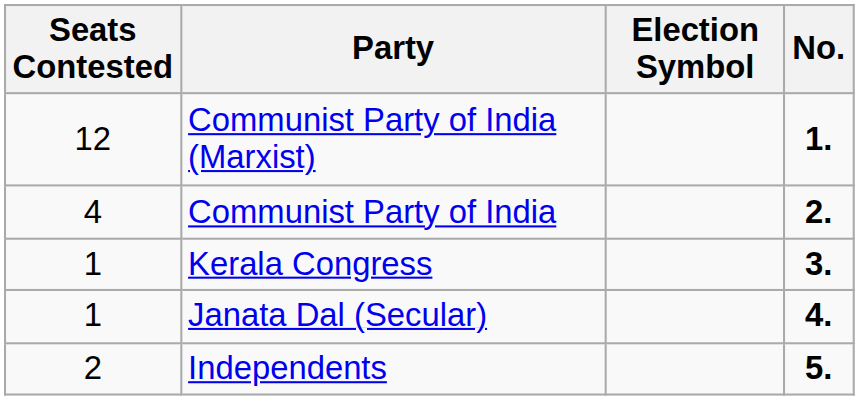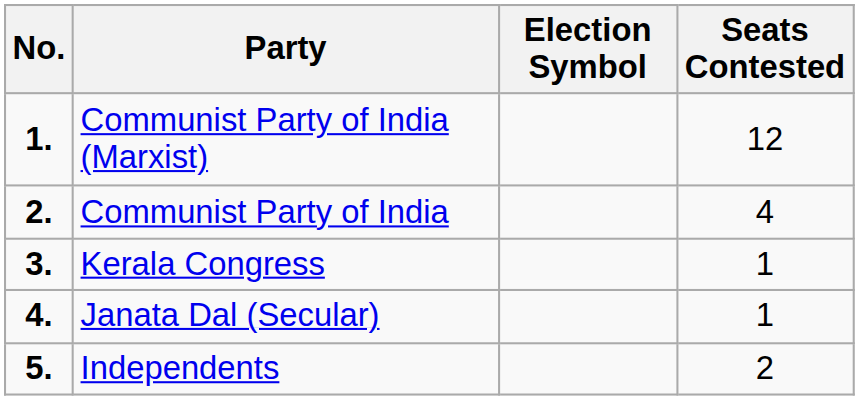columns swapped: (819, 48) <-> (93, 48)
